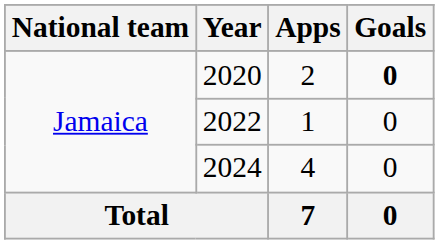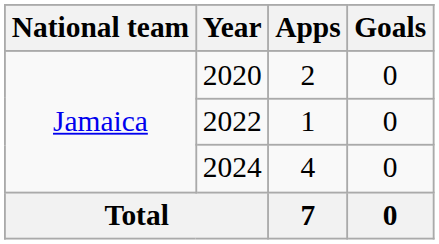(390, 74) bold -> (390, 74) normal
